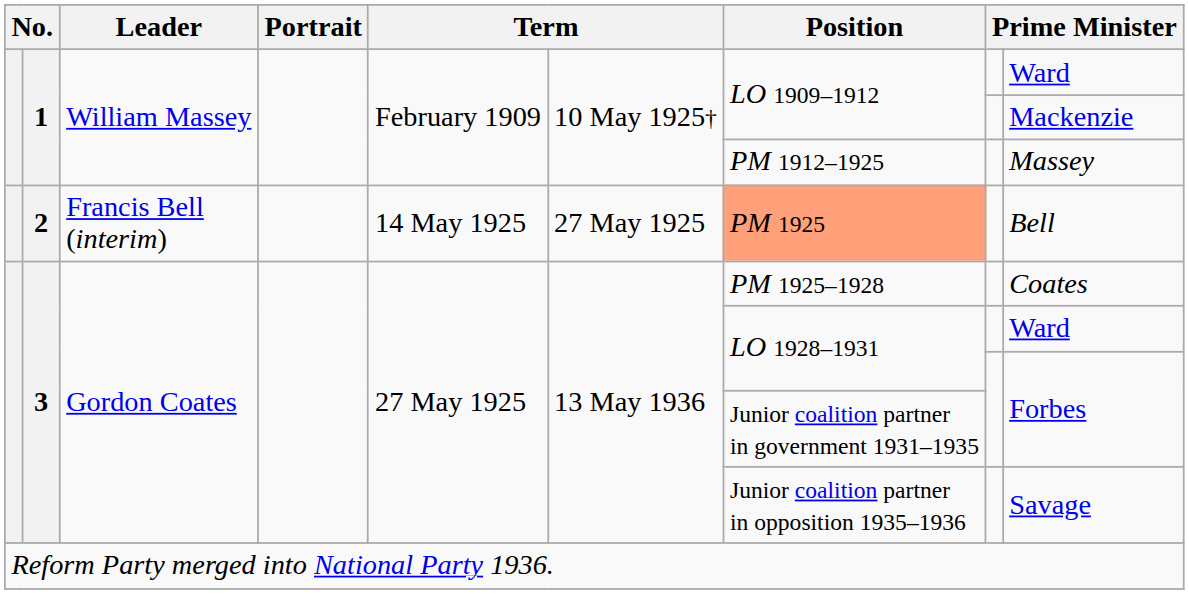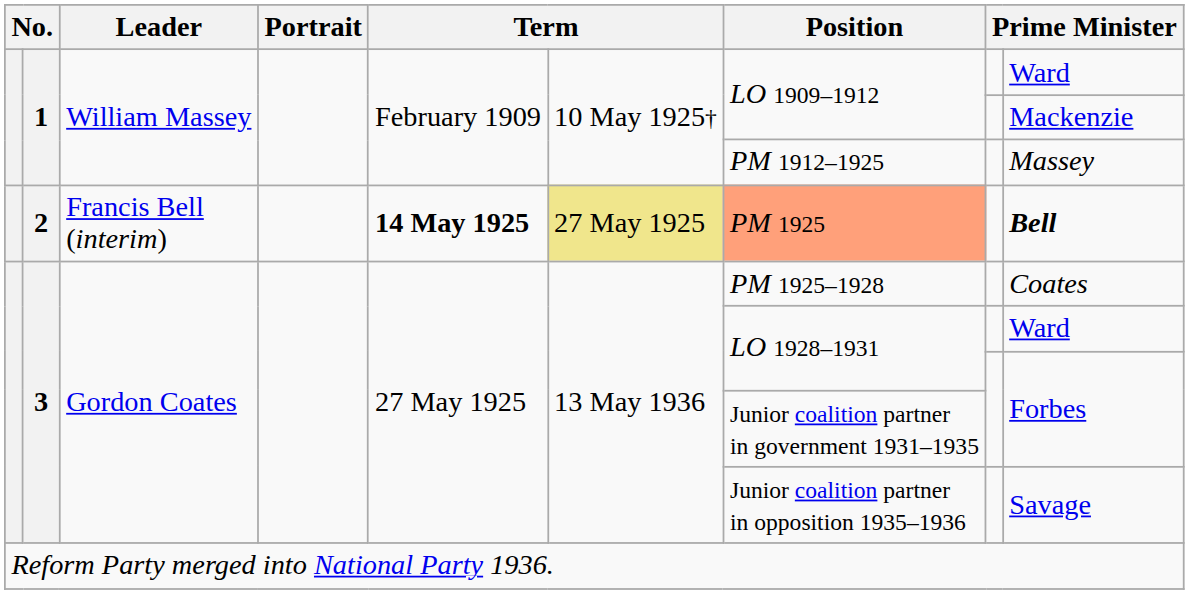(451, 222) normal -> (452, 222) bold
(630, 222) no background -> (630, 222) khaki background
(1032, 222) normal -> (1033, 222) bold
